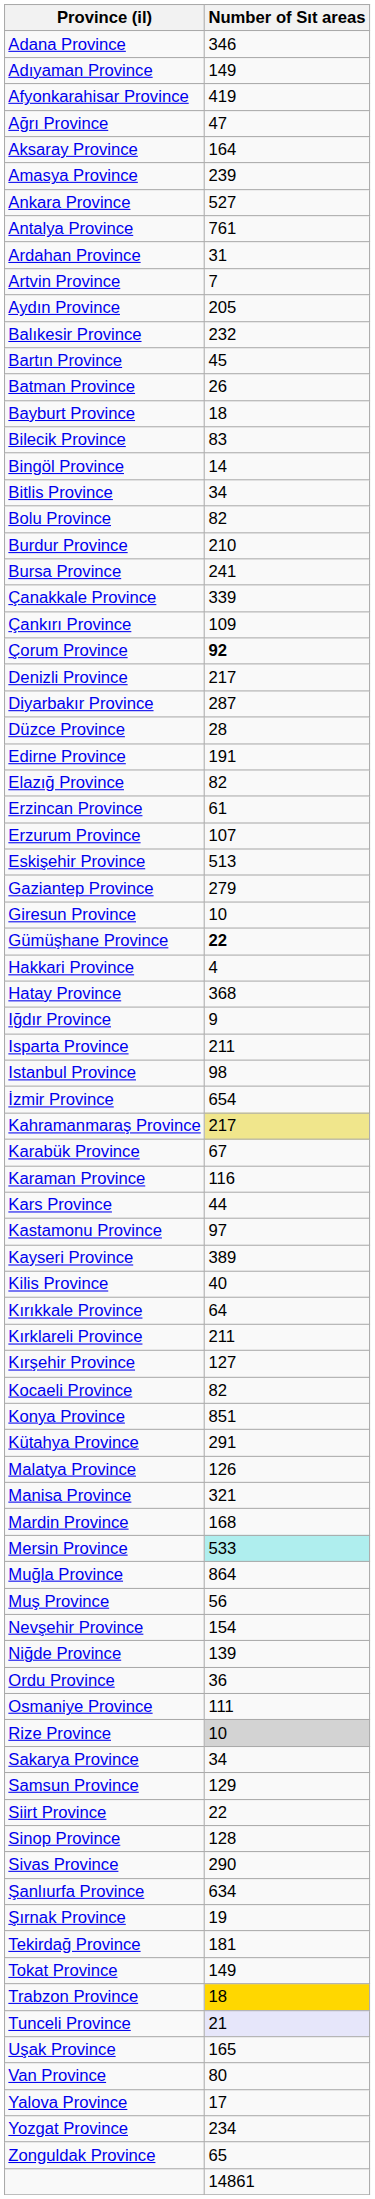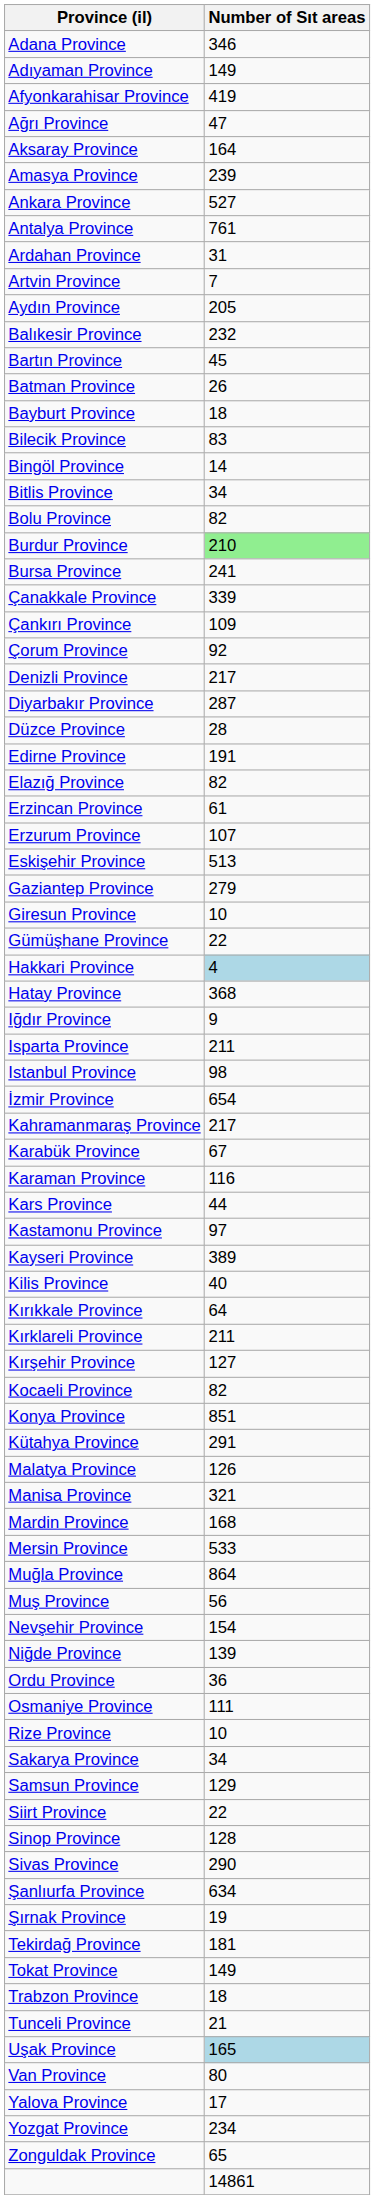(222, 545) no background -> (222, 545) lightgreen background
(218, 651) bold -> (218, 651) normal
(218, 941) bold -> (218, 941) normal
(213, 967) no background -> (213, 967) lightblue background
(222, 1126) khaki background -> (222, 1126) no background
(222, 1548) paleturquoise background -> (222, 1548) no background
(218, 1733) lightgrey background -> (218, 1733) no background
(218, 1996) gold background -> (218, 1996) no background
(218, 2023) lavender background -> (218, 2023) no background
(222, 2049) no background -> (222, 2049) lightblue background
